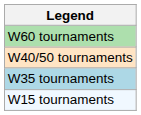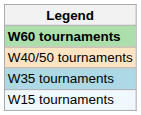(61, 36) normal -> (64, 36) bold
